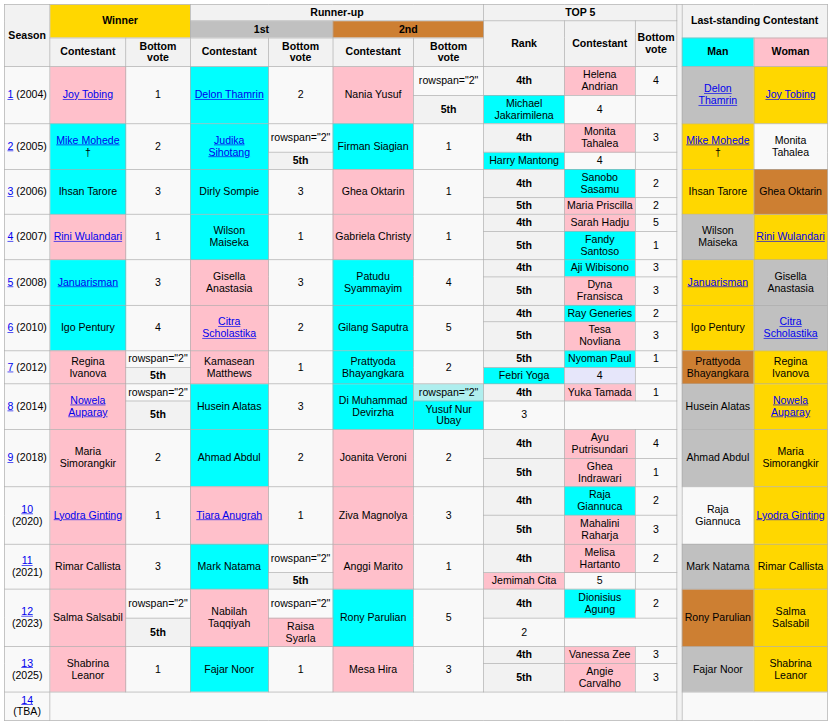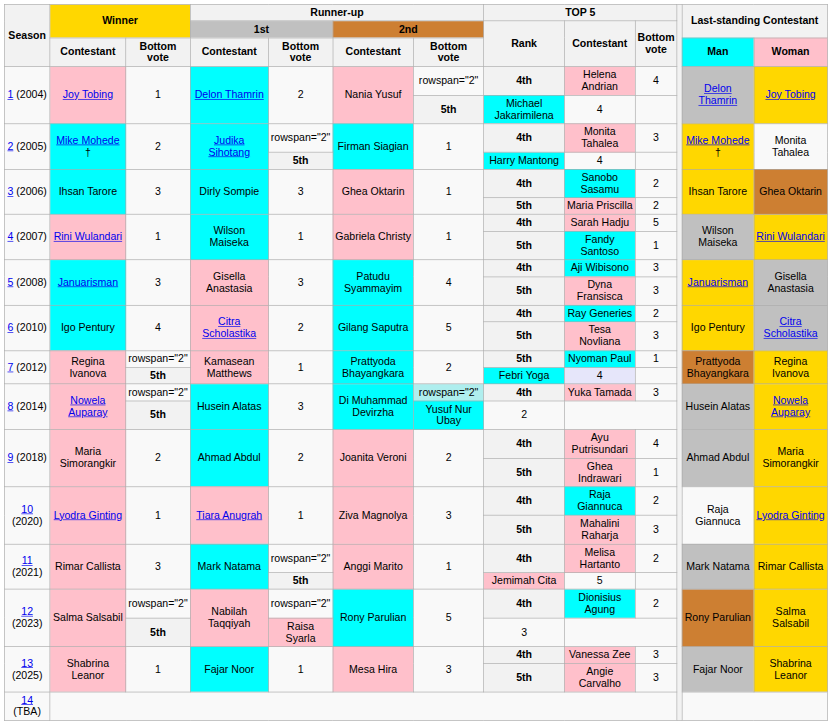(656, 392) 1 -> (656, 392) 3
(524, 415) 3 -> (524, 415) 2
(524, 632) 2 -> (524, 632) 3
